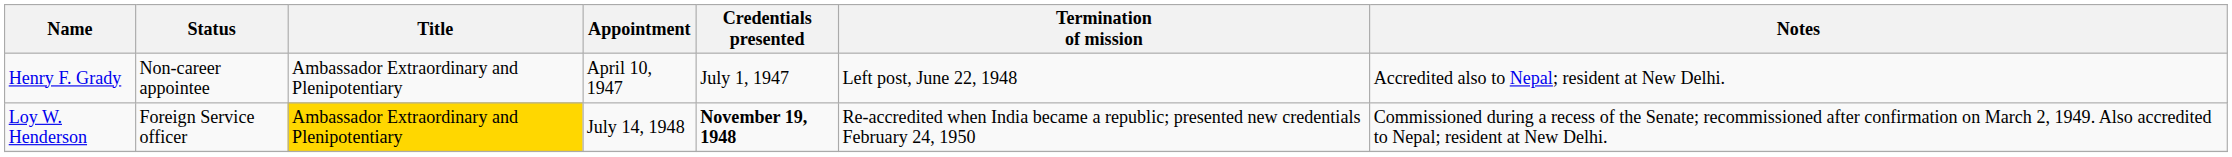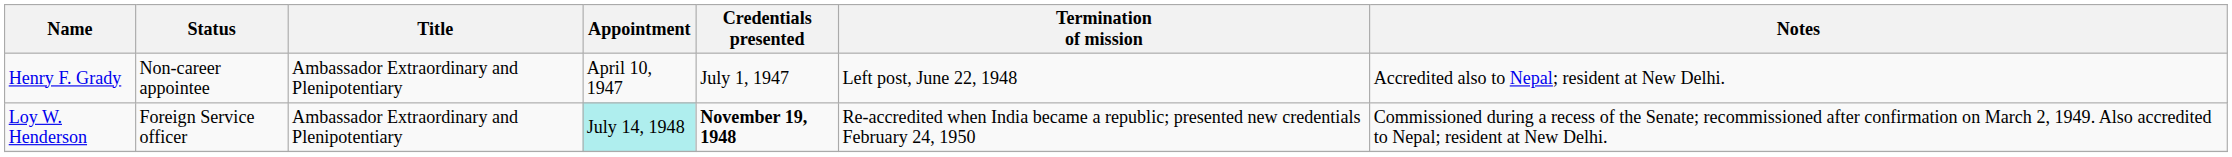(405, 127) gold background -> (405, 127) no background
(636, 127) no background -> (636, 127) paleturquoise background
